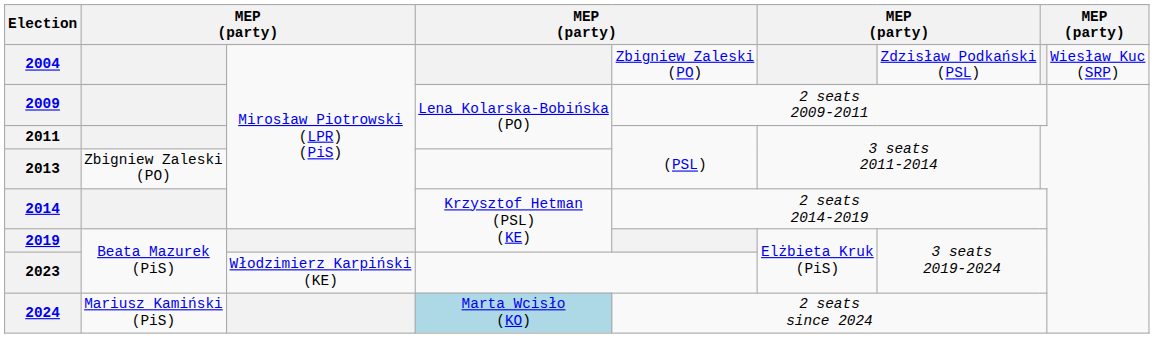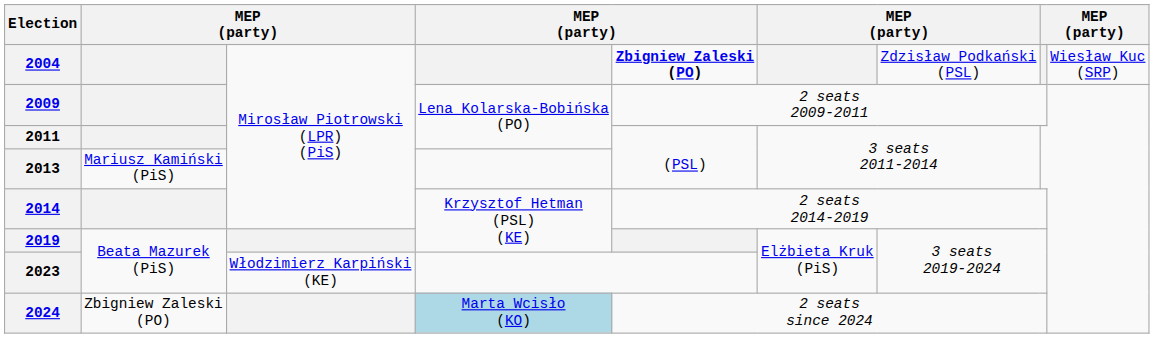(685, 65) normal -> (685, 65) bold
(153, 169) Zbigniew Zaleski (PO) -> (153, 169) Mariusz Kamiński (PiS)
(153, 313) Mariusz Kamiński (PiS) -> (153, 313) Zbigniew Zaleski (PO)
